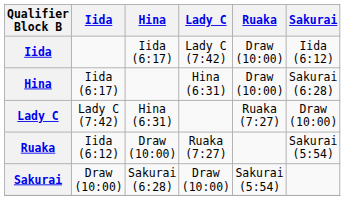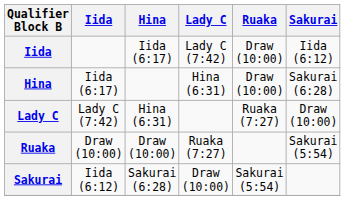(99, 148) Iida (6:12) -> (99, 148) Draw (10:00)
(99, 180) Draw (10:00) -> (99, 180) Iida (6:12)
